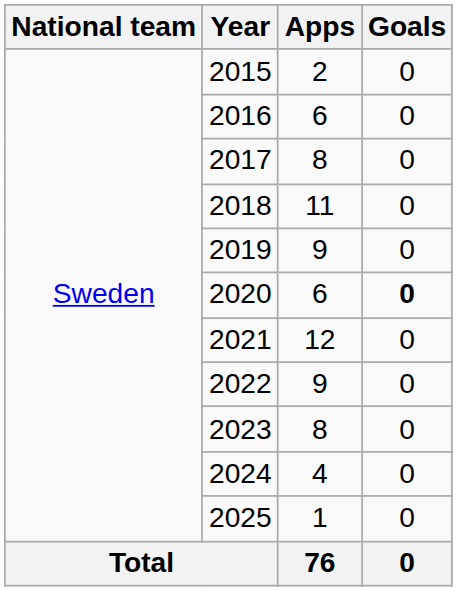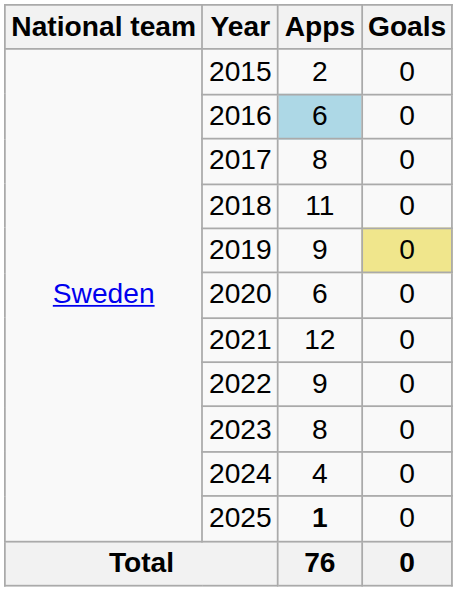(320, 116) no background -> (320, 116) lightblue background
(407, 250) no background -> (407, 250) khaki background
(407, 294) bold -> (407, 294) normal
(320, 518) normal -> (320, 518) bold
